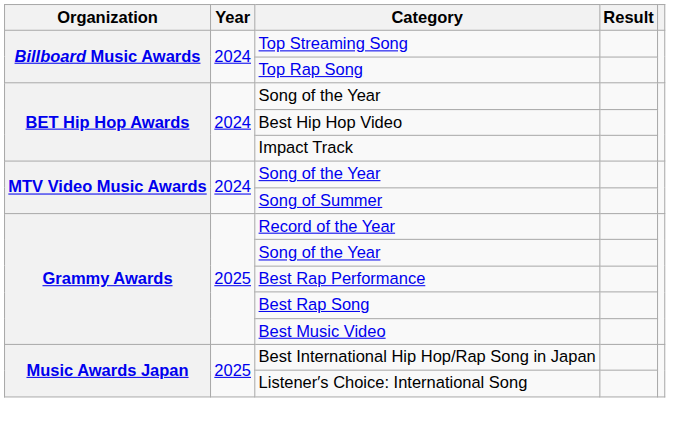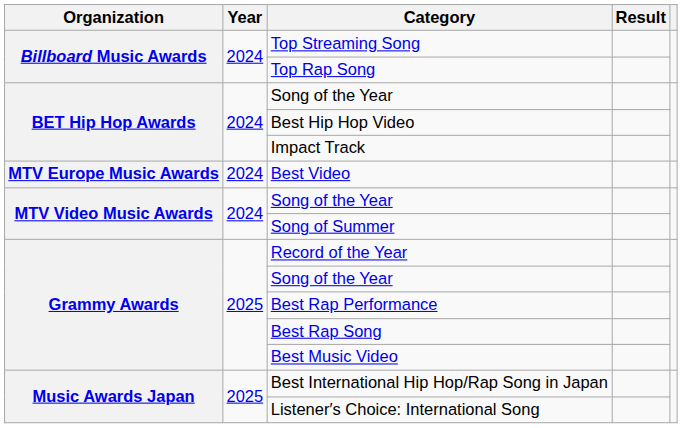+ row: (114, 174)
